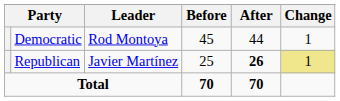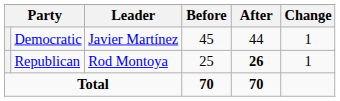(128, 38) Rod Montoya -> (133, 38) Javier Martínez
(133, 61) Javier Martínez -> (128, 61) Rod Montoya
(308, 61) khaki background -> (308, 61) no background
